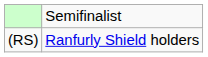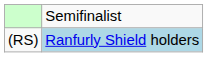(122, 39) no background -> (122, 39) lightblue background
